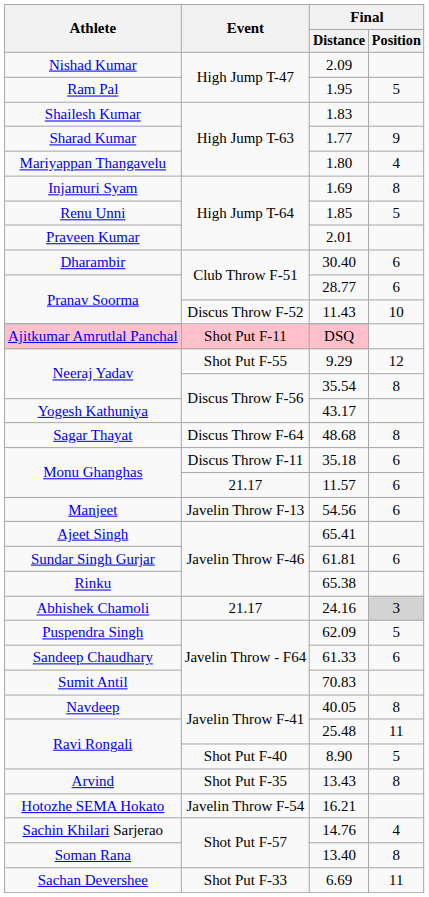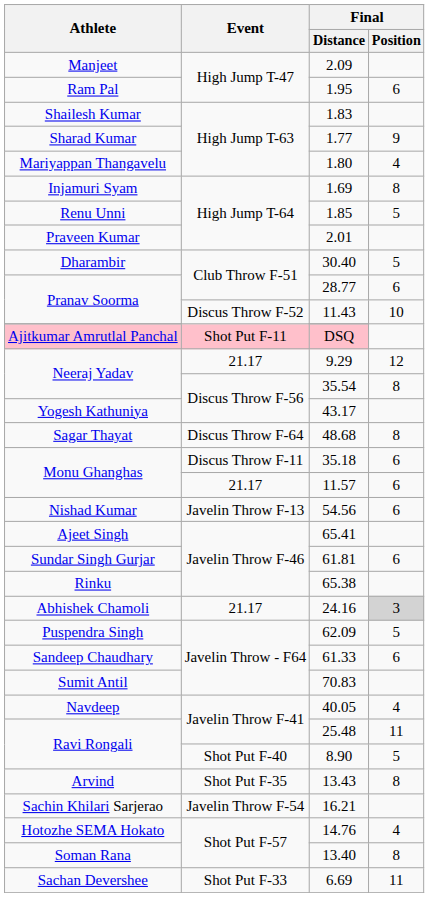(93, 65) Nishad Kumar -> (93, 65) Manjeet
(396, 90) 5 -> (396, 90) 6
(396, 262) 6 -> (396, 262) 5
(245, 361) Shot Put F-55 -> (245, 361) 21.17
(93, 509) Manjeet -> (93, 509) Nishad Kumar
(396, 707) 8 -> (396, 707) 4
(93, 806) Hotozhe SEMA Hokato -> (93, 806) Sachin Khilari Sarjerao
(93, 831) Sachin Khilari Sarjerao -> (93, 831) Hotozhe SEMA Hokato
